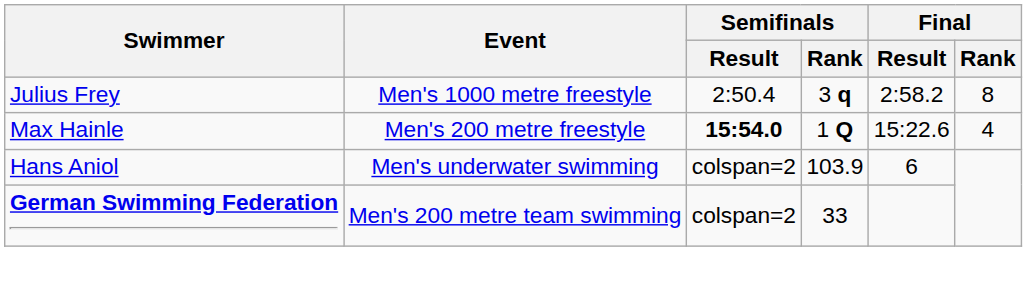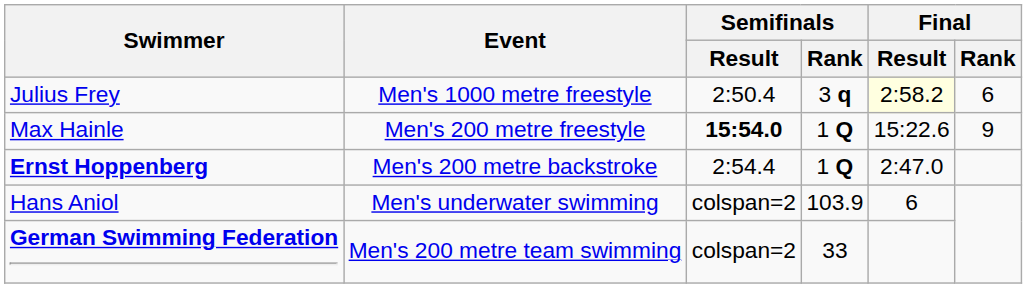(912, 94) no background -> (912, 94) lightyellow background
(988, 94) 8 -> (988, 94) 6
(988, 130) 4 -> (988, 130) 9
+ row: (109, 166)
